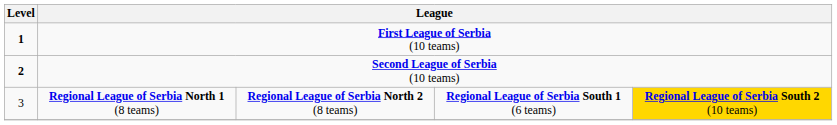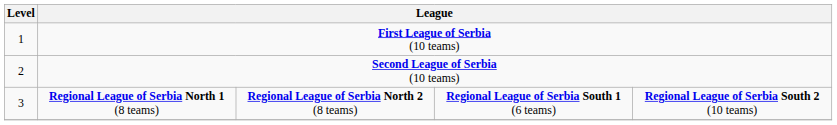(21, 39) bold -> (21, 39) normal
(21, 71) bold -> (21, 71) normal
(732, 103) gold background -> (732, 103) no background
